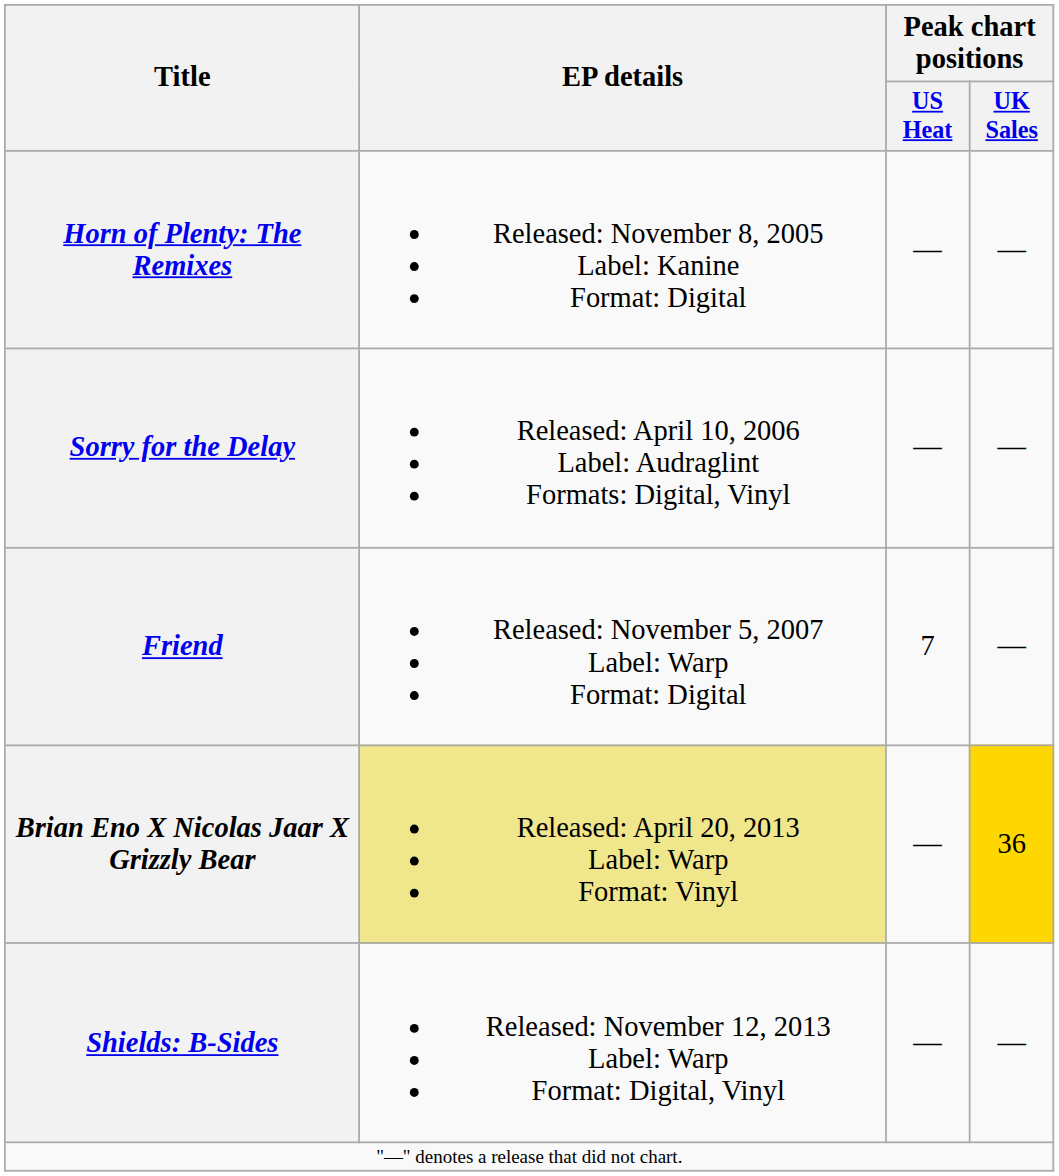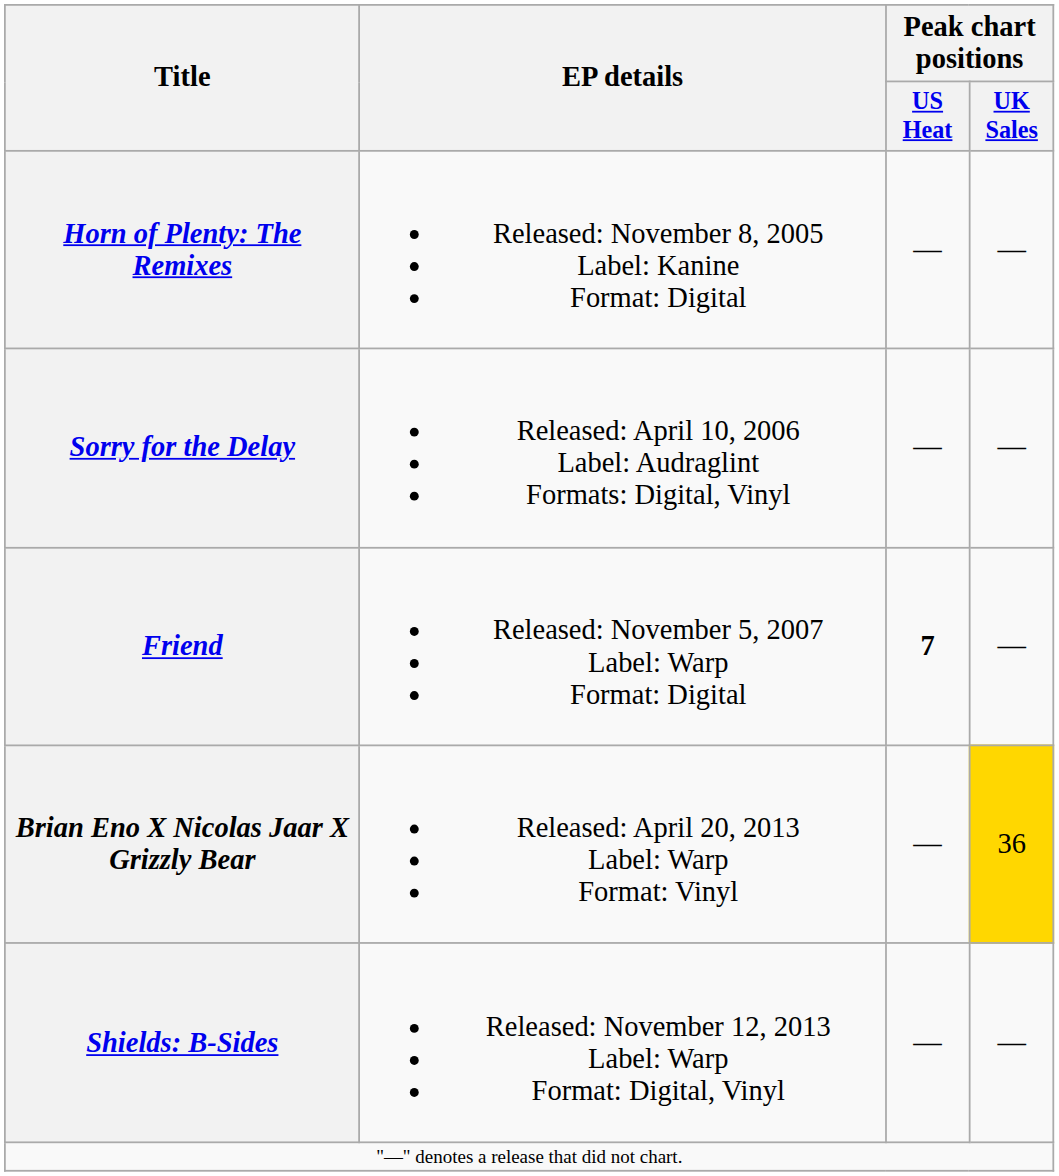(928, 645) normal -> (928, 645) bold
(623, 860) khaki background -> (623, 860) no background
